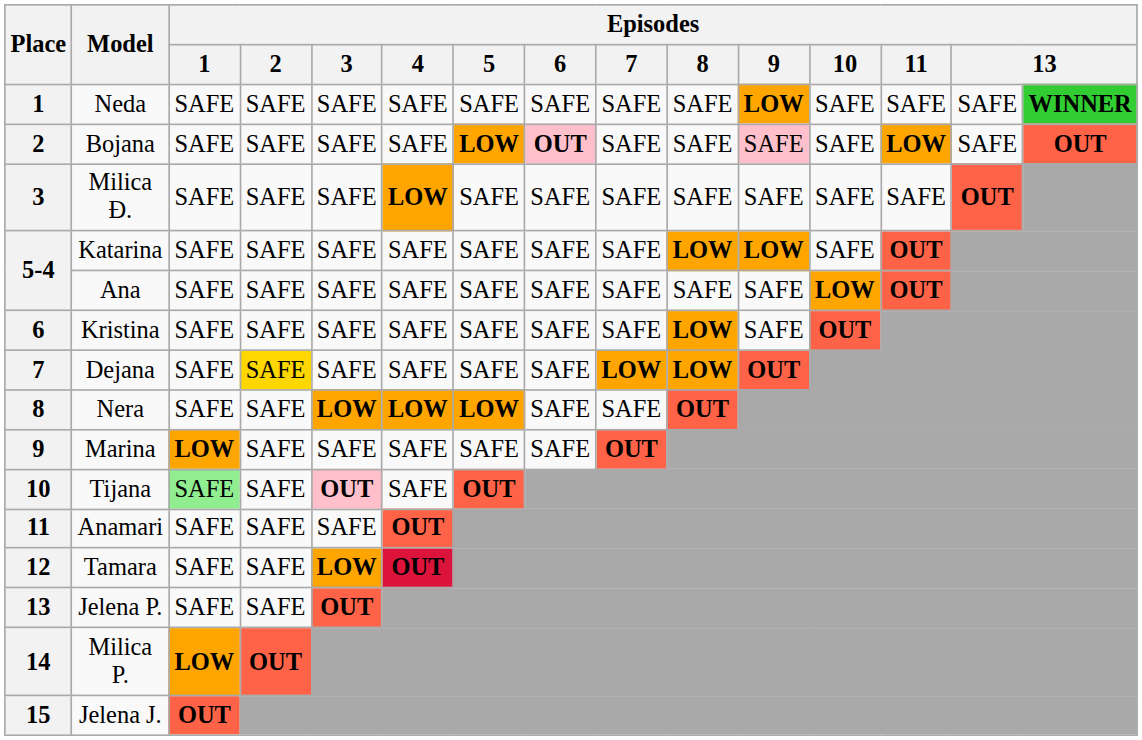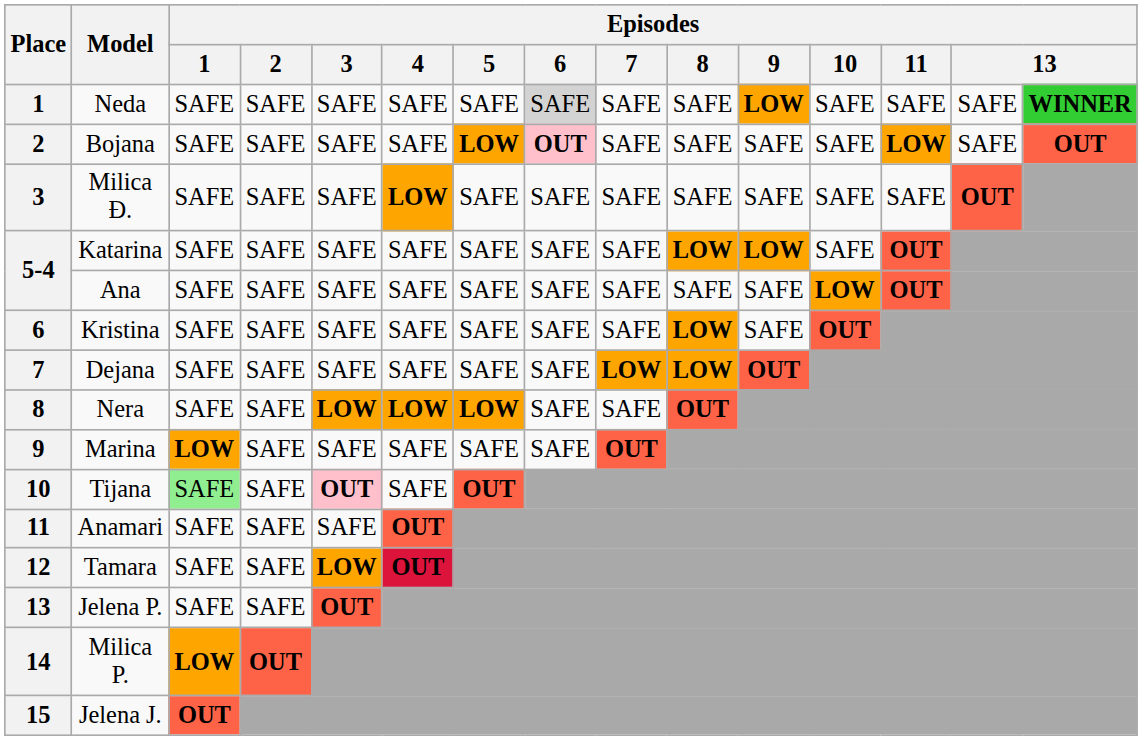(560, 103) no background -> (560, 103) lightgrey background
(774, 142) pink background -> (774, 142) no background
(276, 369) gold background -> (276, 369) no background
